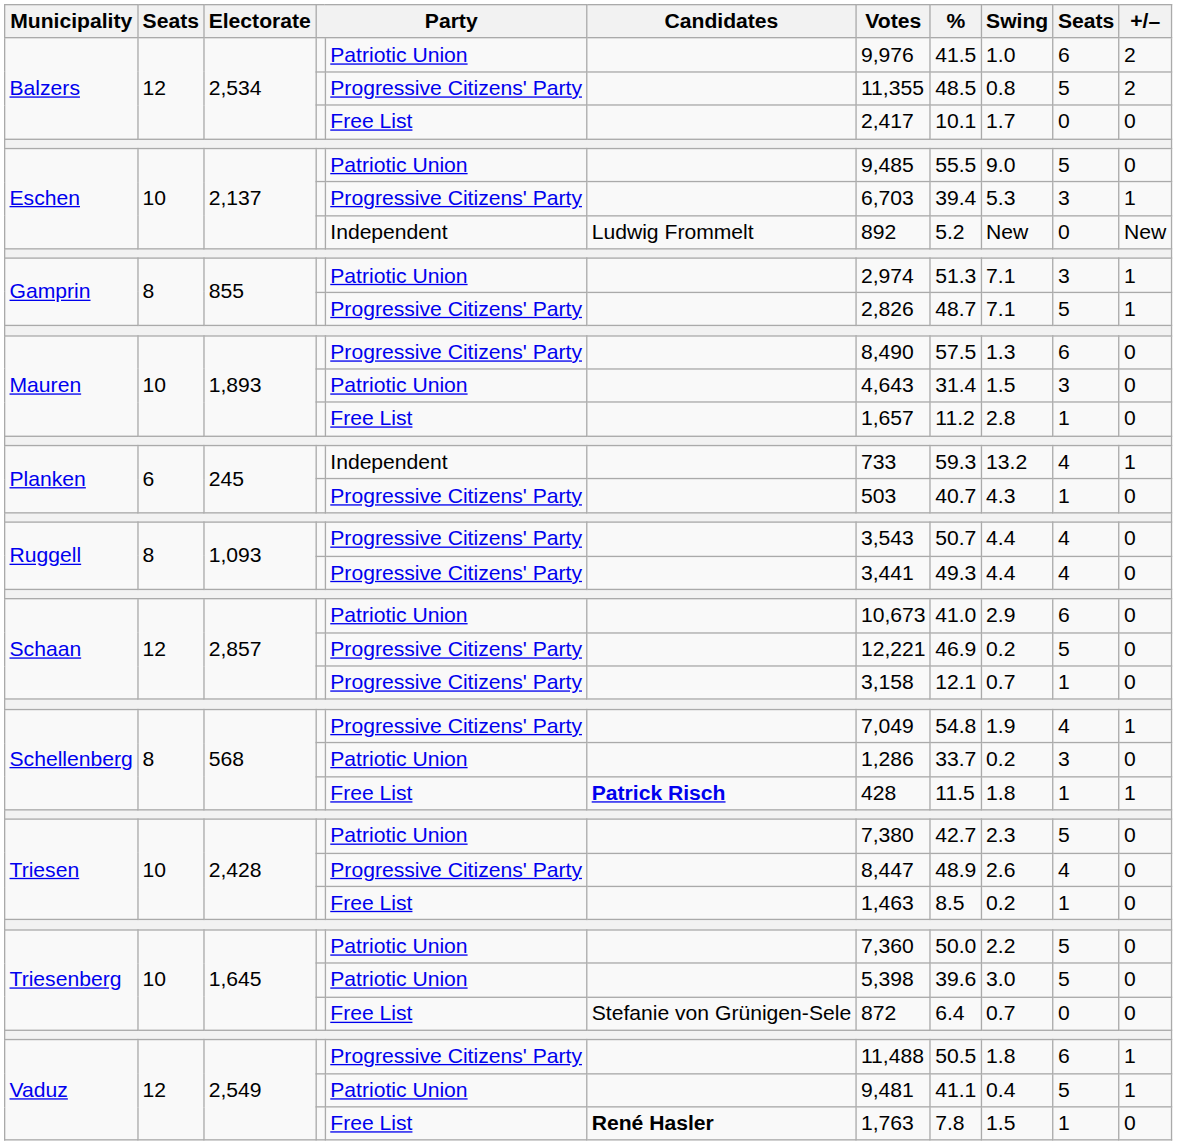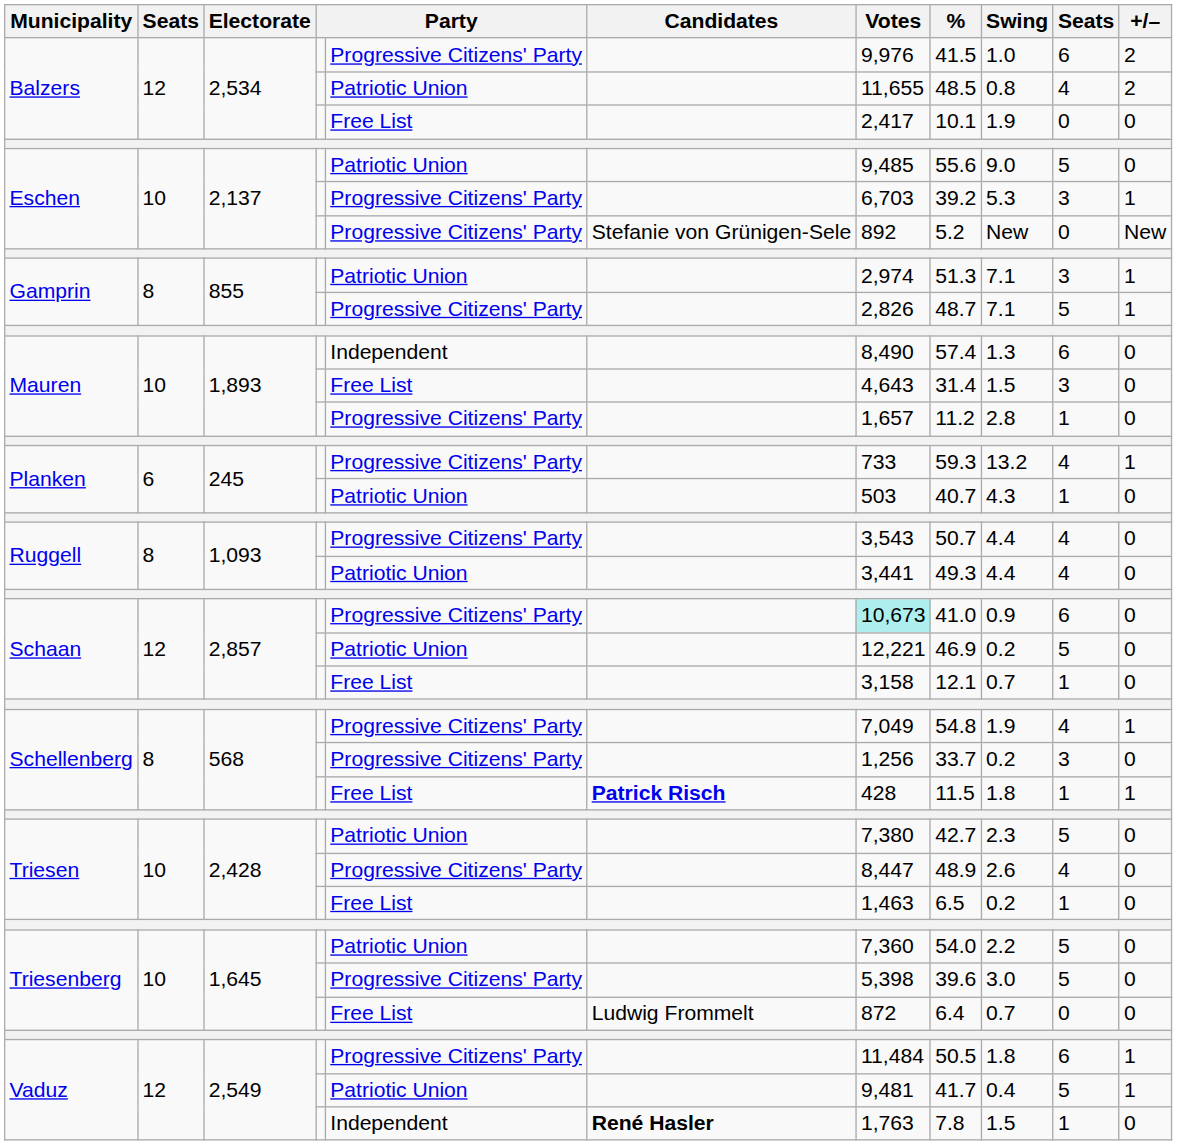(399, 54) Patriotic Union -> (456, 54) Progressive Citizens' Party
(456, 88) Progressive Citizens' Party -> (399, 88) Patriotic Union
(892, 88) 11,355 -> (892, 88) 11,655
(1064, 88) 5 -> (1064, 88) 4
(1001, 121) 1.7 -> (1001, 121) 1.9
(956, 164) 55.5 -> (956, 164) 55.6
(956, 198) 39.4 -> (956, 198) 39.2
(389, 231) Independent -> (456, 231) Progressive Citizens' Party
(673, 231) Ludwig Frommelt -> (721, 231) Stefanie von Grünigen-Sele
(456, 351) Progressive Citizens' Party -> (389, 351) Independent
(956, 351) 57.5 -> (956, 351) 57.4
(399, 385) Patriotic Union -> (371, 385) Free List
(371, 418) Free List -> (456, 418) Progressive Citizens' Party
(389, 462) Independent -> (456, 462) Progressive Citizens' Party
(456, 495) Progressive Citizens' Party -> (399, 495) Patriotic Union
(456, 572) Progressive Citizens' Party -> (399, 572) Patriotic Union
(399, 615) Patriotic Union -> (456, 615) Progressive Citizens' Party
(893, 615) no background -> (893, 615) paleturquoise background
(1001, 615) 2.9 -> (1001, 615) 0.9
(456, 649) Progressive Citizens' Party -> (399, 649) Patriotic Union
(456, 682) Progressive Citizens' Party -> (371, 682) Free List
(399, 759) Patriotic Union -> (456, 759) Progressive Citizens' Party
(887, 759) 1,286 -> (887, 759) 1,256
(950, 903) 8.5 -> (950, 903) 6.5
(956, 946) 50.0 -> (956, 946) 54.0
(399, 979) Patriotic Union -> (456, 979) Progressive Citizens' Party
(721, 1013) Stefanie von Grünigen-Sele -> (673, 1013) Ludwig Frommelt
(892, 1056) 11,488 -> (892, 1056) 11,484
(956, 1089) 41.1 -> (956, 1089) 41.7
(371, 1123) Free List -> (389, 1123) Independent
